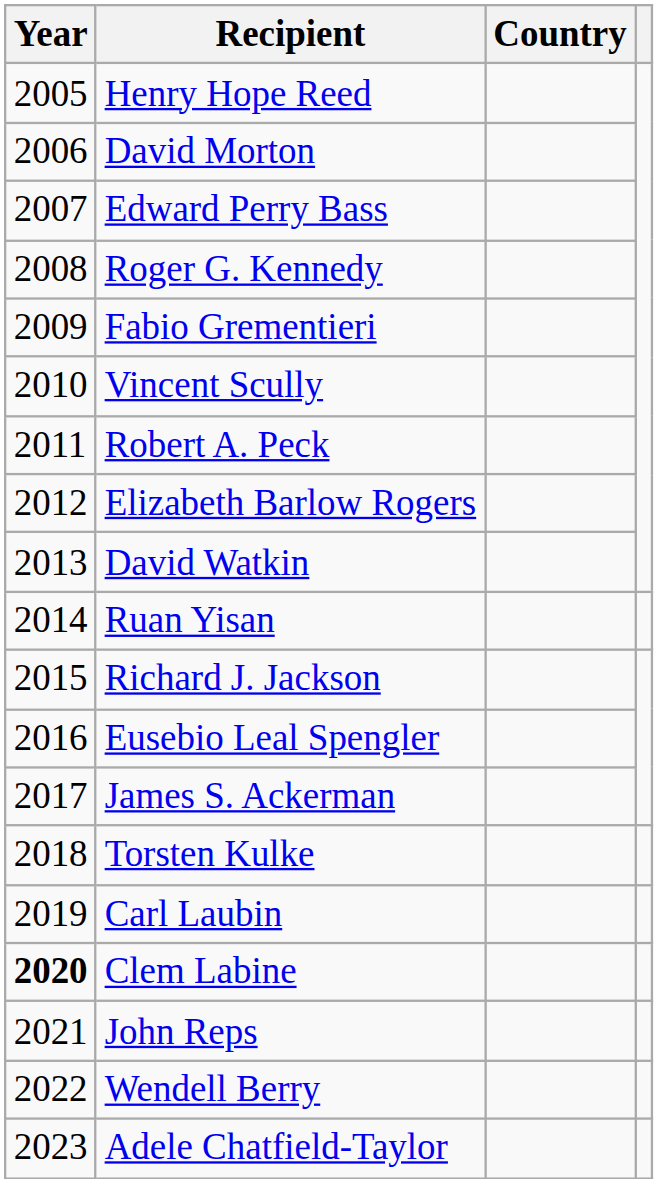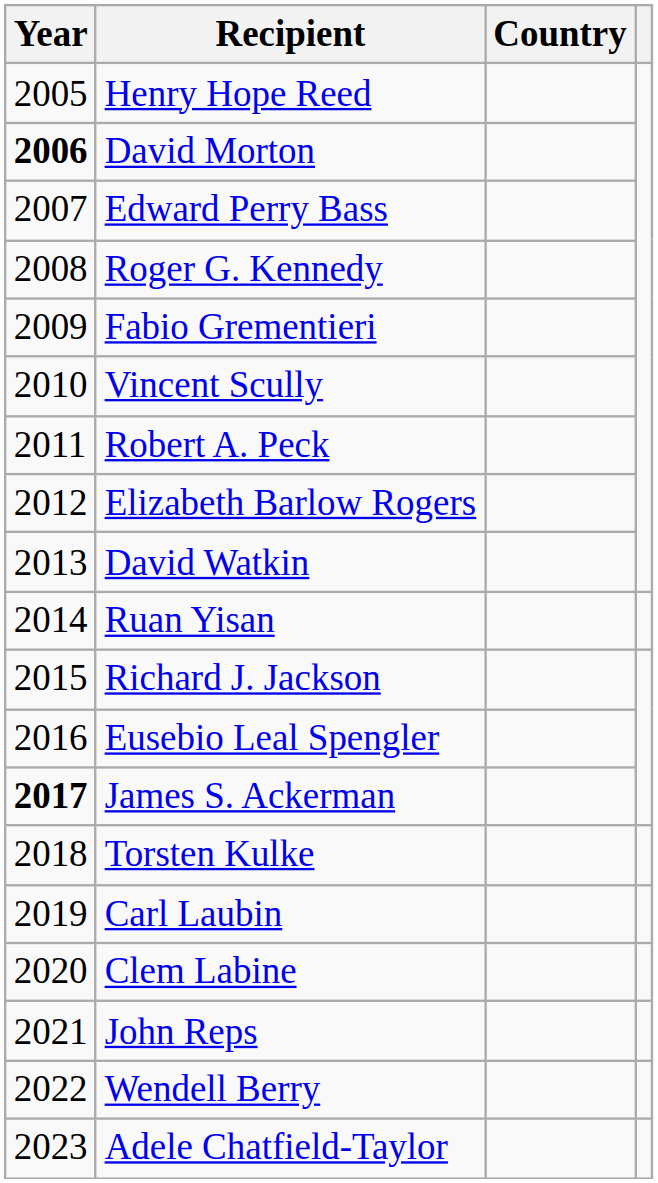(51, 151) normal -> (51, 151) bold
(51, 795) normal -> (51, 795) bold
(51, 971) bold -> (51, 971) normal
